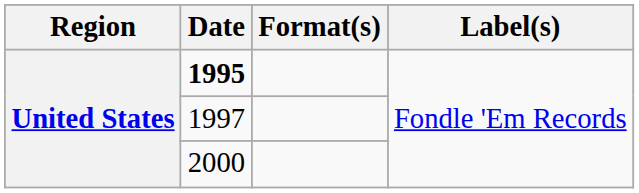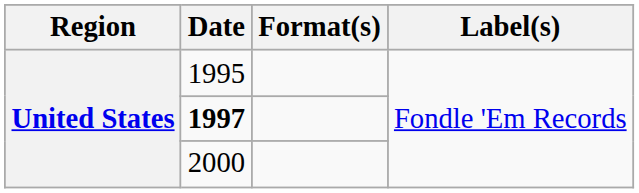(216, 72) bold -> (216, 72) normal
(216, 118) normal -> (216, 118) bold
